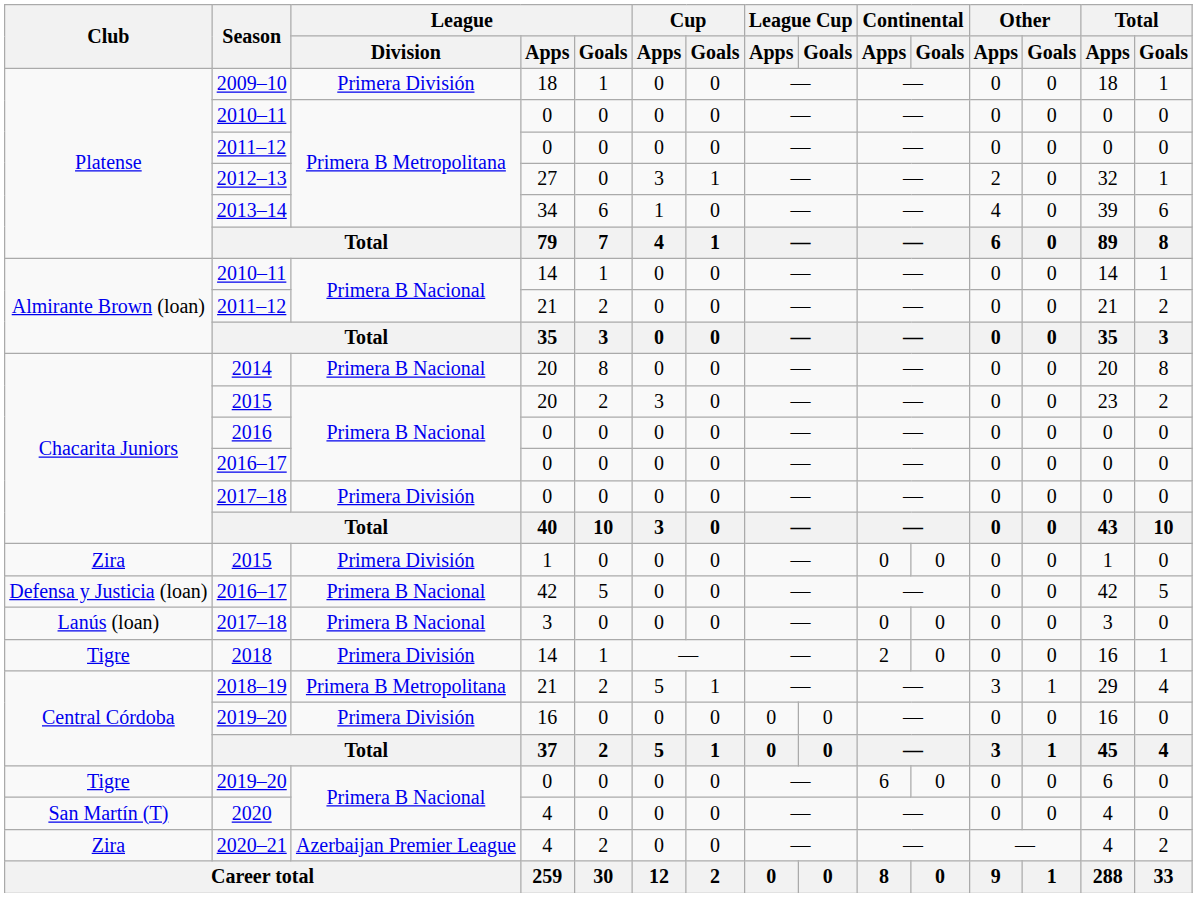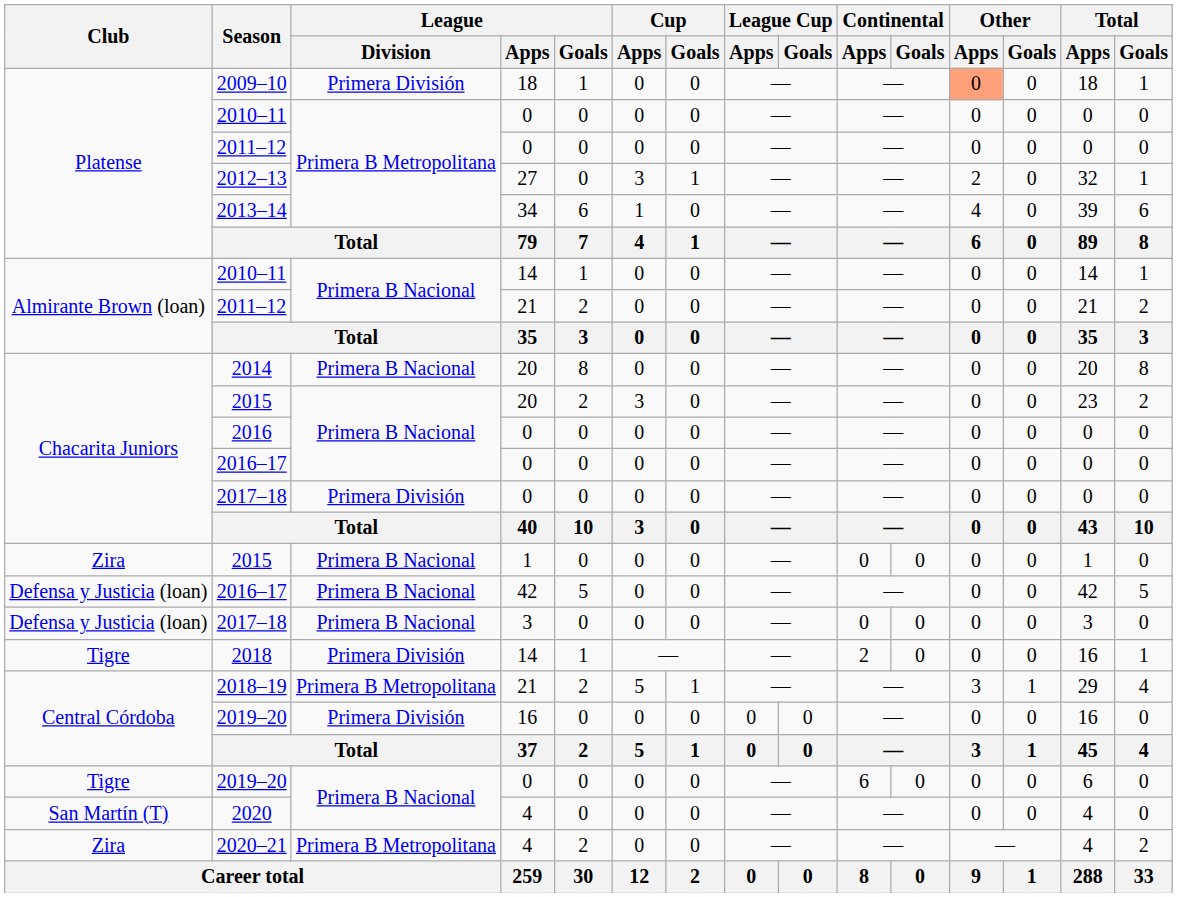(996, 83) no background -> (976, 83) lightsalmon background
(406, 559) Primera División -> (396, 559) Primera B Nacional
(108, 623) Lanús (loan) -> (108, 623) Defensa y Justicia (loan)
(406, 845) Azerbaijan Premier League -> (396, 845) Primera B Metropolitana
